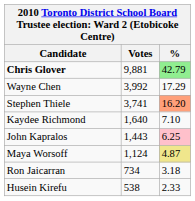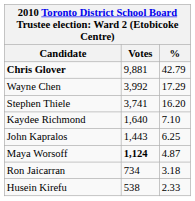(174, 70) lightgreen background -> (174, 70) no background
(174, 103) lightsalmon background -> (174, 103) no background
(171, 137) pink background -> (171, 137) no background
(136, 153) normal -> (136, 153) bold
(171, 153) khaki background -> (171, 153) no background
